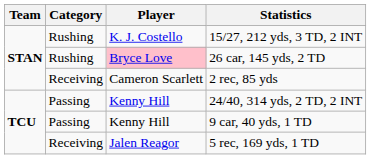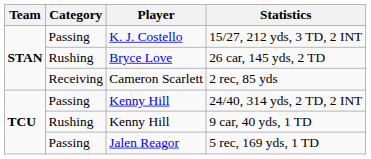(71, 36) Rushing -> (69, 36) Passing
(141, 57) pink background -> (141, 57) no background
(69, 121) Passing -> (71, 121) Rushing
(76, 143) Receiving -> (69, 143) Passing
